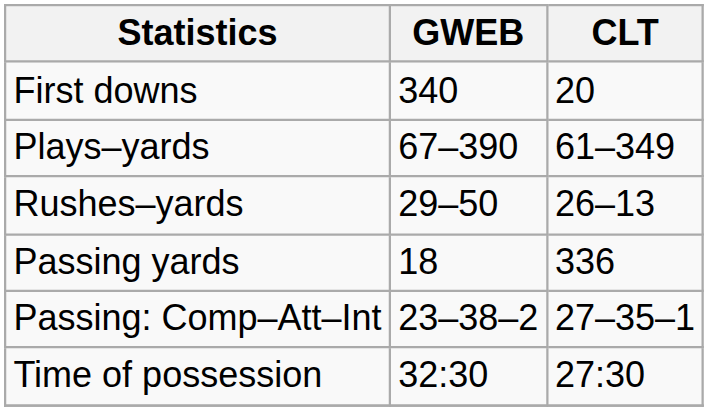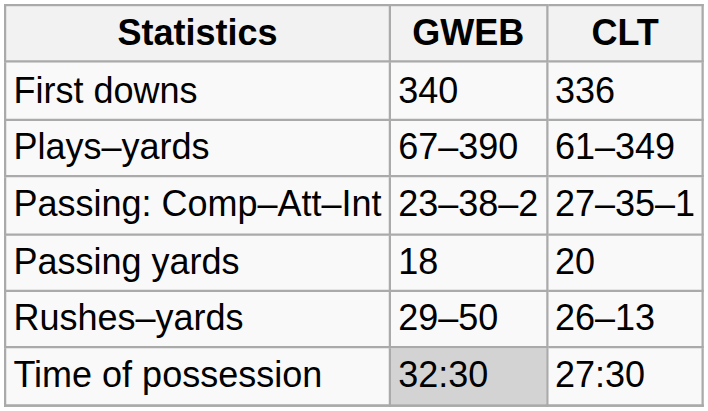(575, 90) 20 -> (585, 90) 336
rows swapped: (128, 204) <-> (198, 318)
(585, 261) 336 -> (575, 261) 20
(443, 375) no background -> (443, 375) lightgrey background
